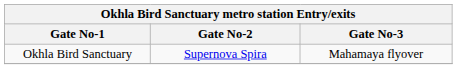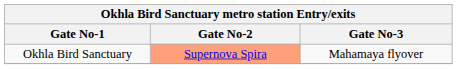(225, 53) no background -> (225, 53) lightsalmon background
